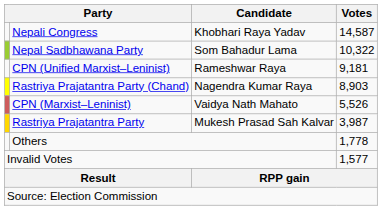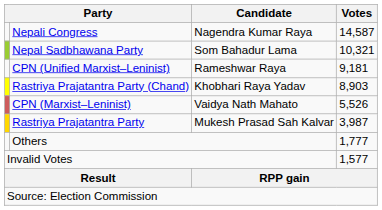(250, 31) Khobhari Raya Yadav -> (253, 31) Nagendra Kumar Raya
(357, 50) 10,322 -> (357, 50) 10,321
(253, 86) Nagendra Kumar Raya -> (250, 86) Khobhari Raya Yadav
(354, 141) 1,778 -> (354, 141) 1,777
